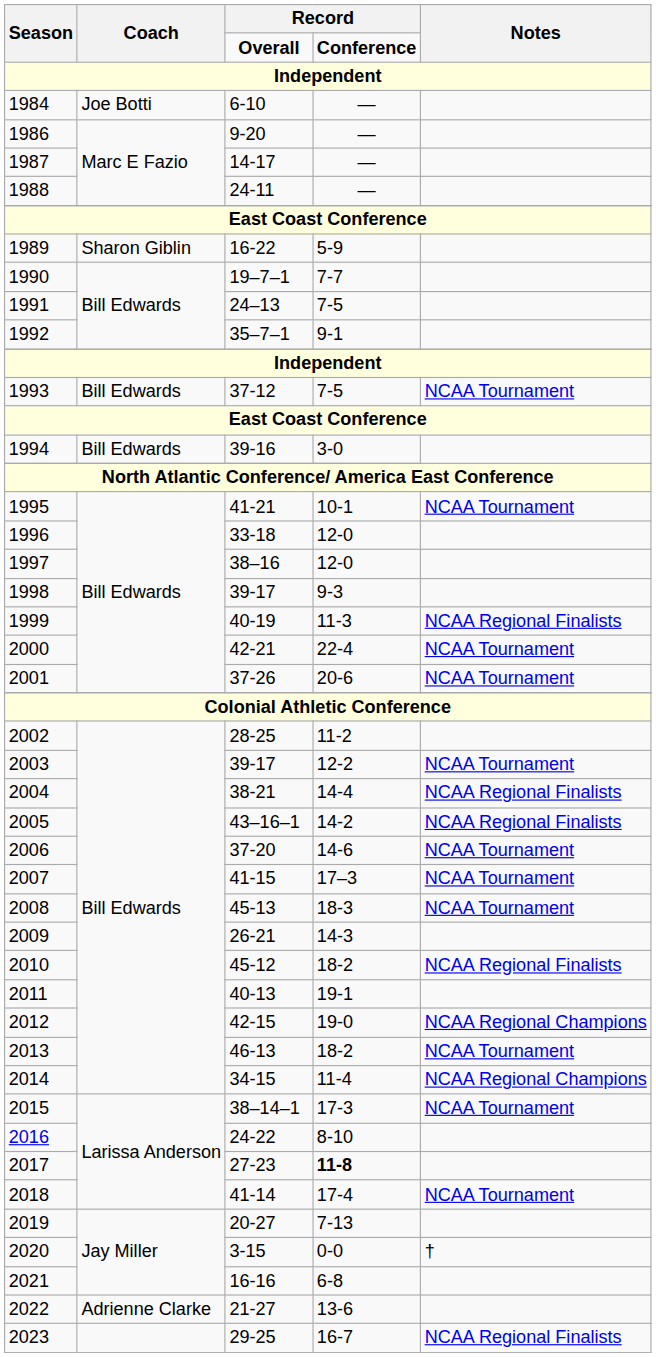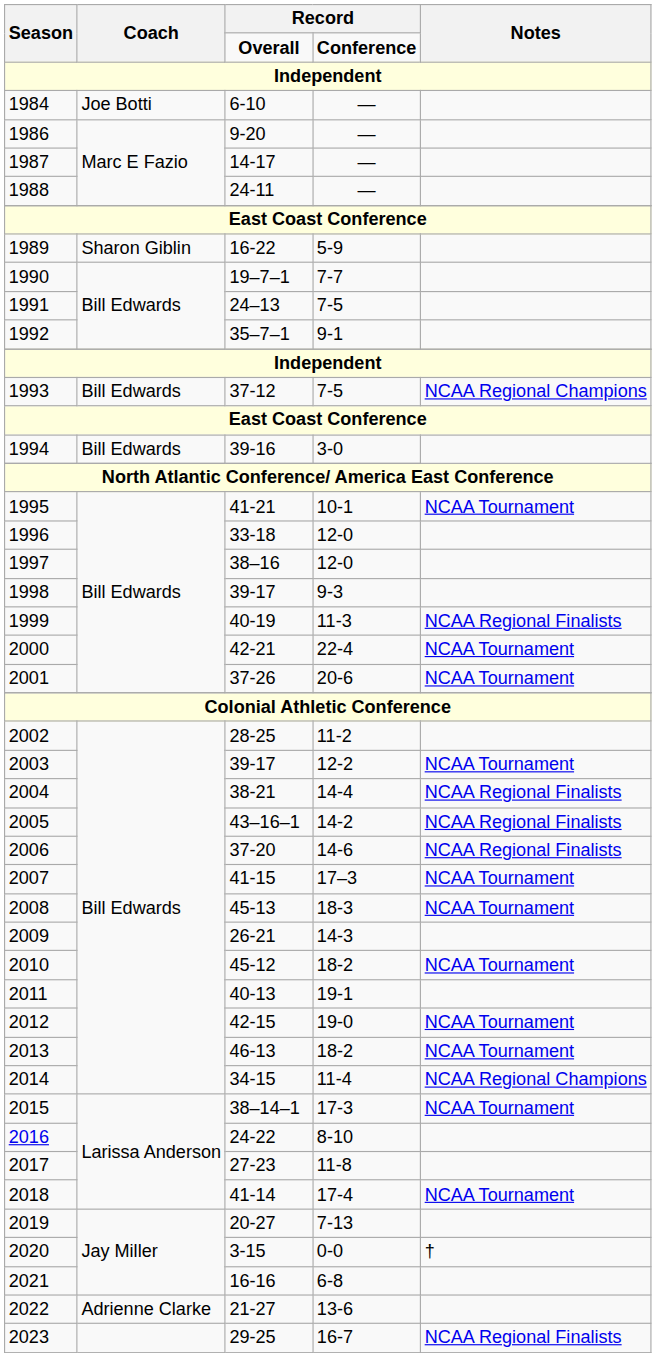(499, 391) NCAA Tournament -> (536, 391) NCAA Regional Champions
(499, 850) NCAA Tournament -> (523, 850) NCAA Regional Finalists
(523, 965) NCAA Regional Finalists -> (499, 965) NCAA Tournament
(536, 1022) NCAA Regional Champions -> (499, 1022) NCAA Tournament
(334, 1165) bold -> (334, 1165) normal
